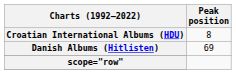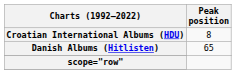(209, 49) 69 -> (209, 49) 65
